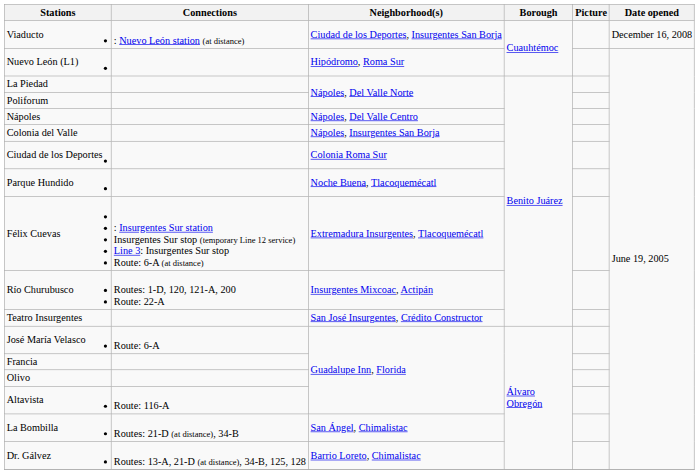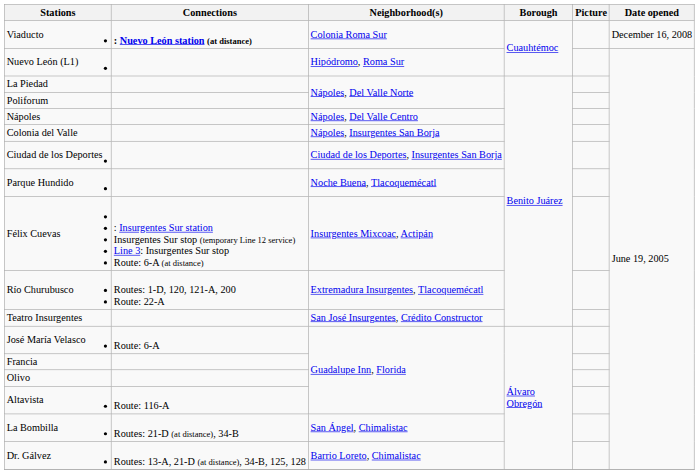(210, 40) normal -> (210, 40) bold
(406, 34) Ciudad de los Deportes, Insurgentes San Borja -> (349, 34) Colonia Roma Sur
(349, 155) Colonia Roma Sur -> (406, 155) Ciudad de los Deportes, Insurgentes San Borja
(397, 233) Extremadura Insurgentes, Tlacoquemécatl -> (372, 233) Insurgentes Mixcoac, Actipán
(372, 290) Insurgentes Mixcoac, Actipán -> (397, 290) Extremadura Insurgentes, Tlacoquemécatl
